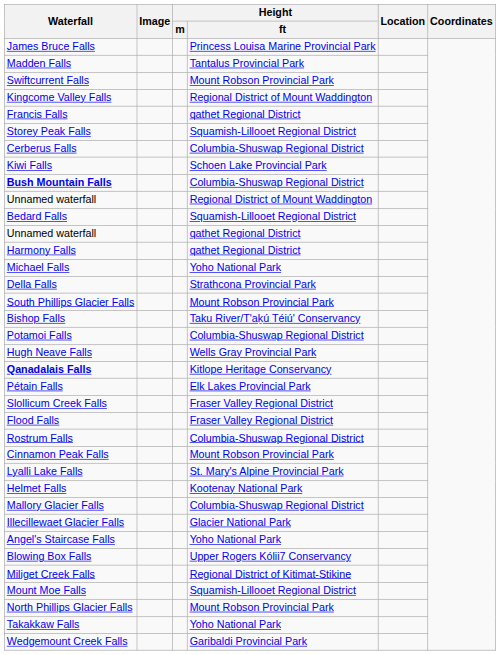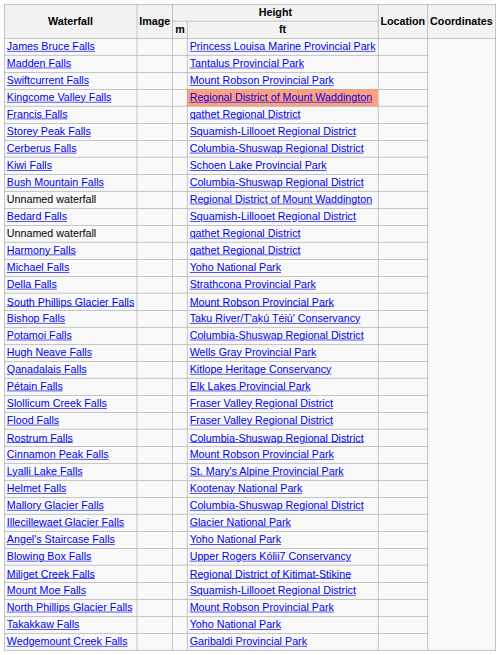(281, 98) no background -> (281, 98) lightsalmon background
(59, 183) bold -> (55, 183) normal
(49, 370) bold -> (47, 370) normal
